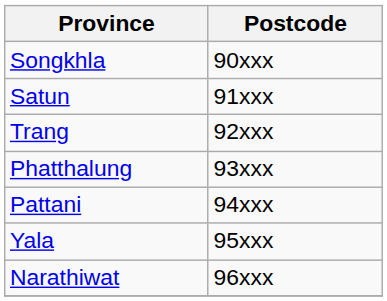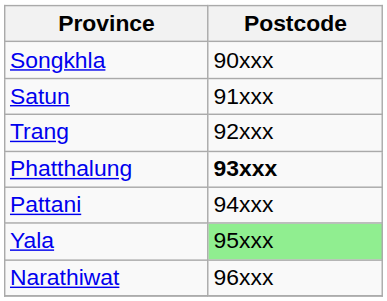(243, 168) normal -> (245, 168) bold
(243, 241) no background -> (243, 241) lightgreen background
